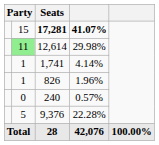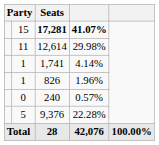(23, 47) lightgreen background -> (23, 47) no background
